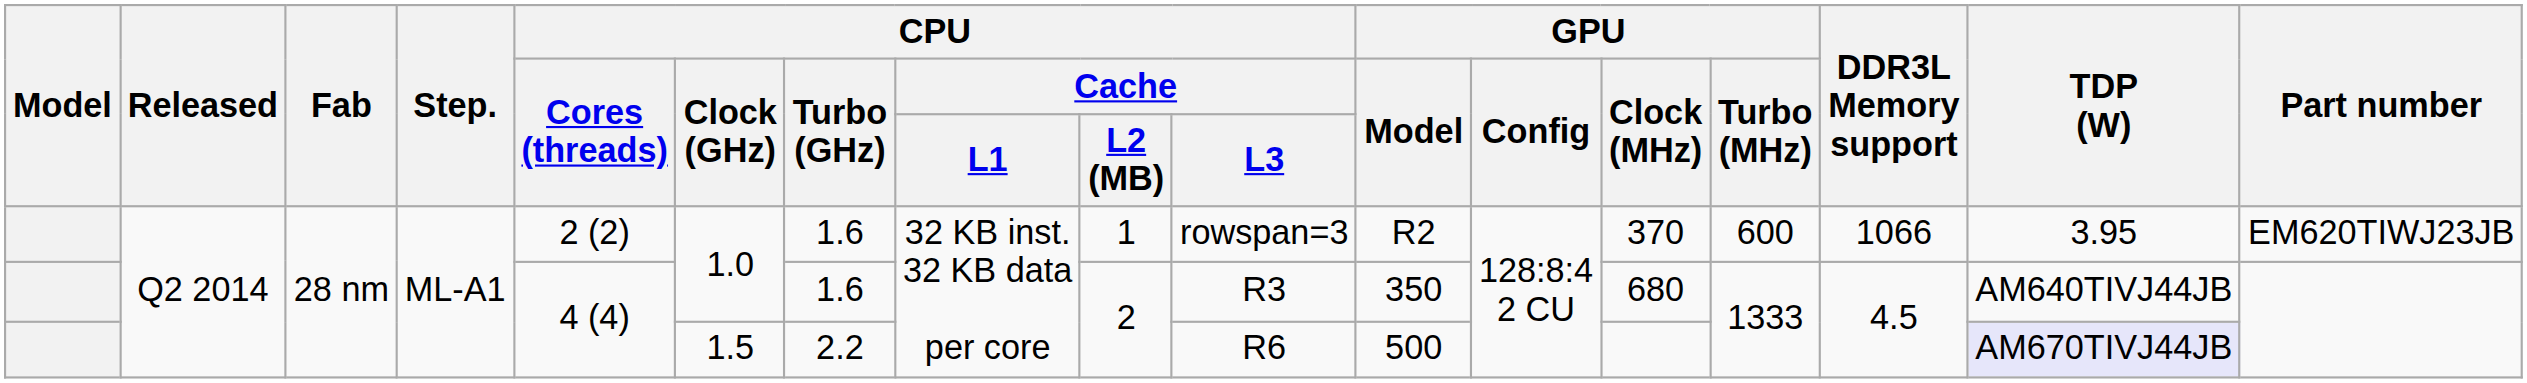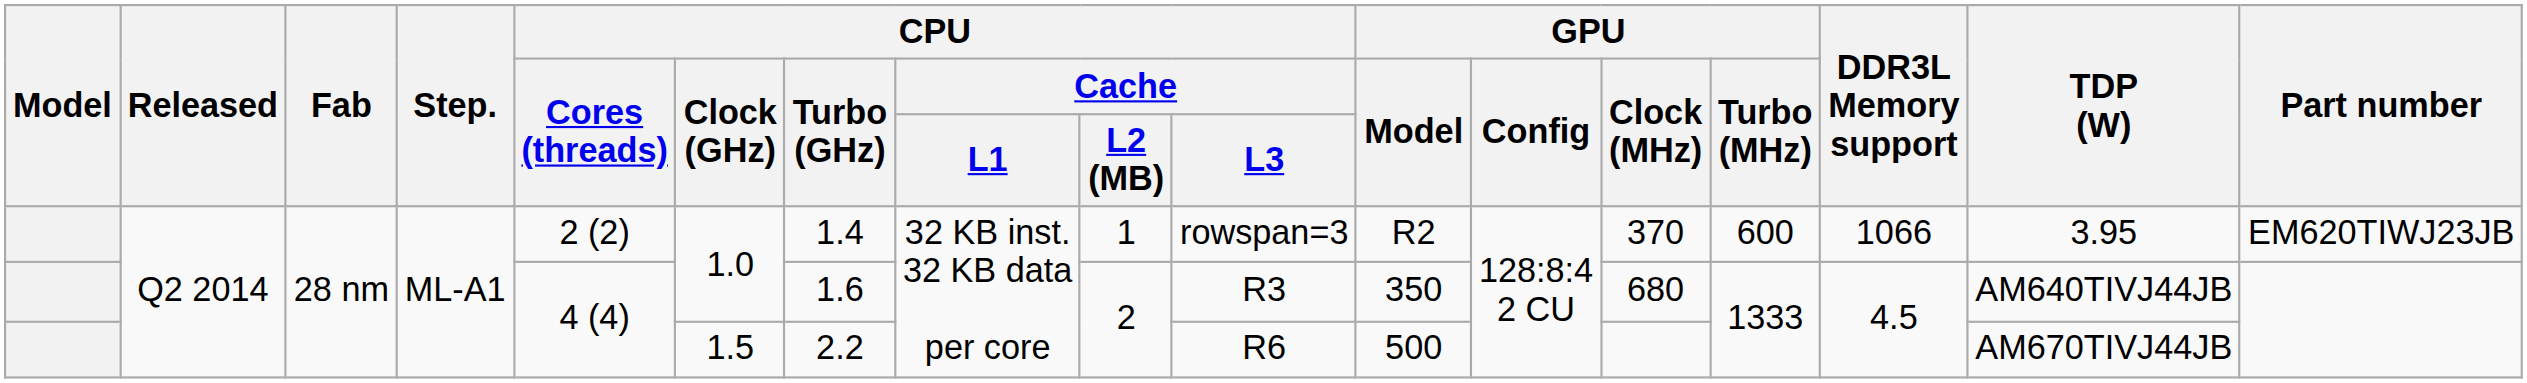(840, 233) 1.6 -> (840, 233) 1.4
(2104, 348) lavender background -> (2104, 348) no background
